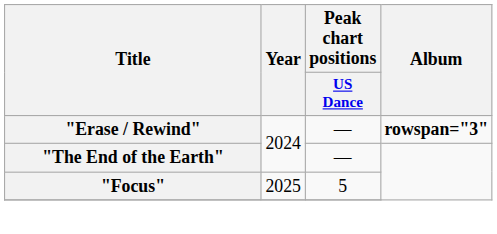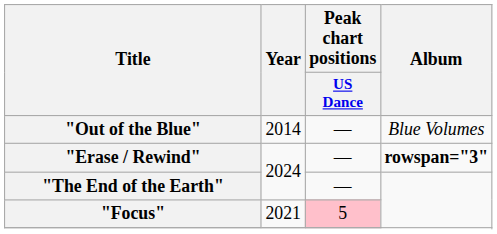+ row: (133, 129)
(283, 185) 2025 -> (283, 213) 2021
(343, 185) no background -> (343, 213) pink background
